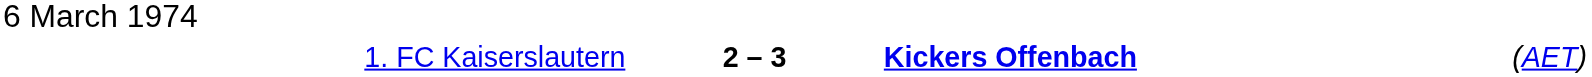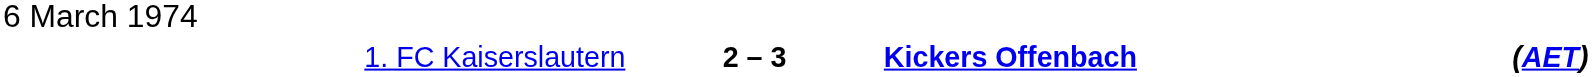(1550, 57) normal -> (1550, 57) bold
